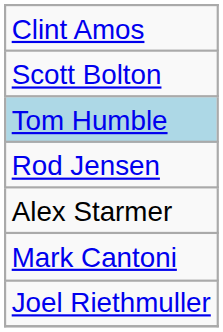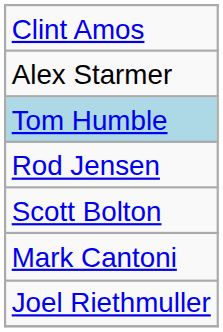(87, 74) Scott Bolton -> (92, 74) Alex Starmer
(92, 211) Alex Starmer -> (87, 211) Scott Bolton
